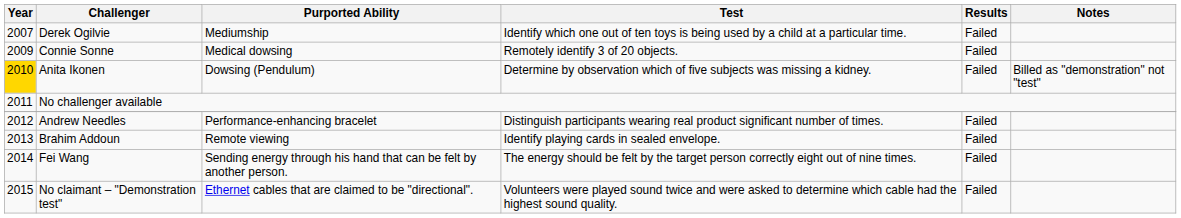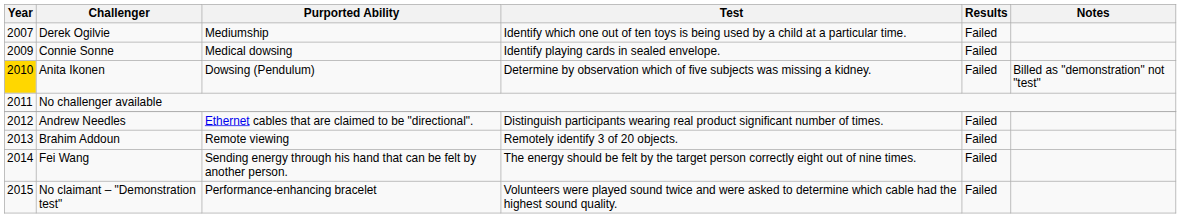(591, 51) Remotely identify 3 of 20 objects. -> (612, 51) Identify playing cards in sealed envelope.
(291, 121) Performance-enhancing bracelet -> (339, 121) Ethernet cables that are claimed to be "directional".
(612, 139) Identify playing cards in sealed envelope. -> (591, 139) Remotely identify 3 of 20 objects.
(339, 190) Ethernet cables that are claimed to be "directional". -> (291, 190) Performance-enhancing bracelet
